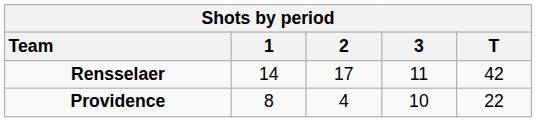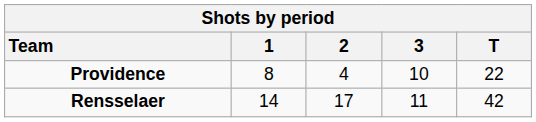rows swapped: (118, 102) <-> (118, 74)
